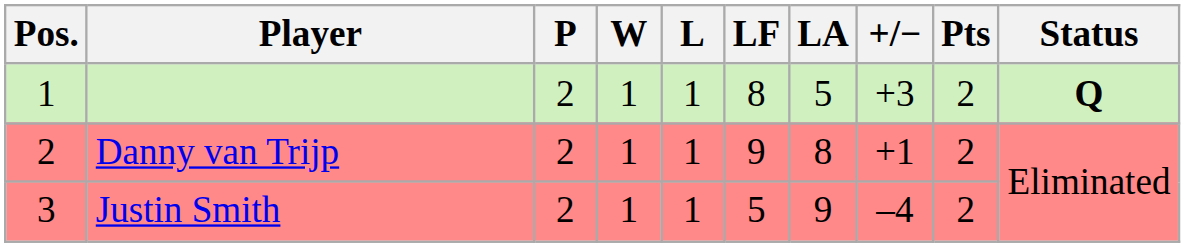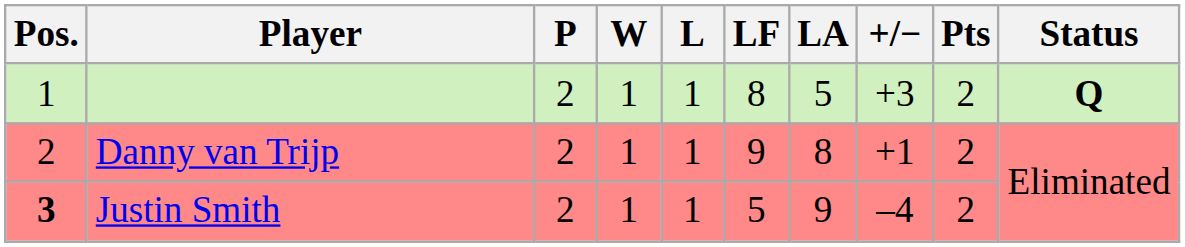(46, 210) normal -> (46, 210) bold
